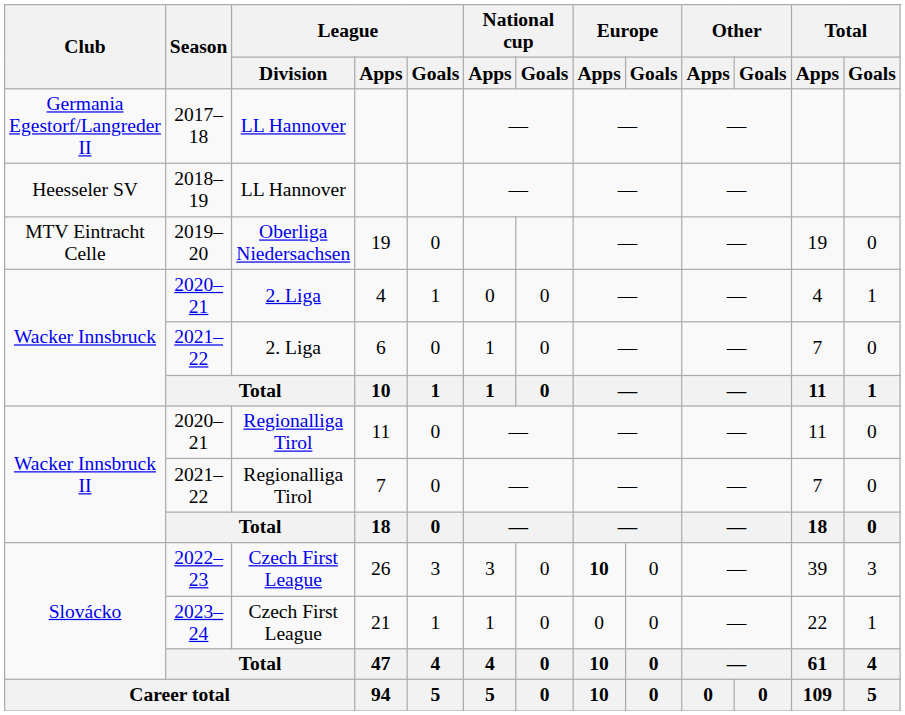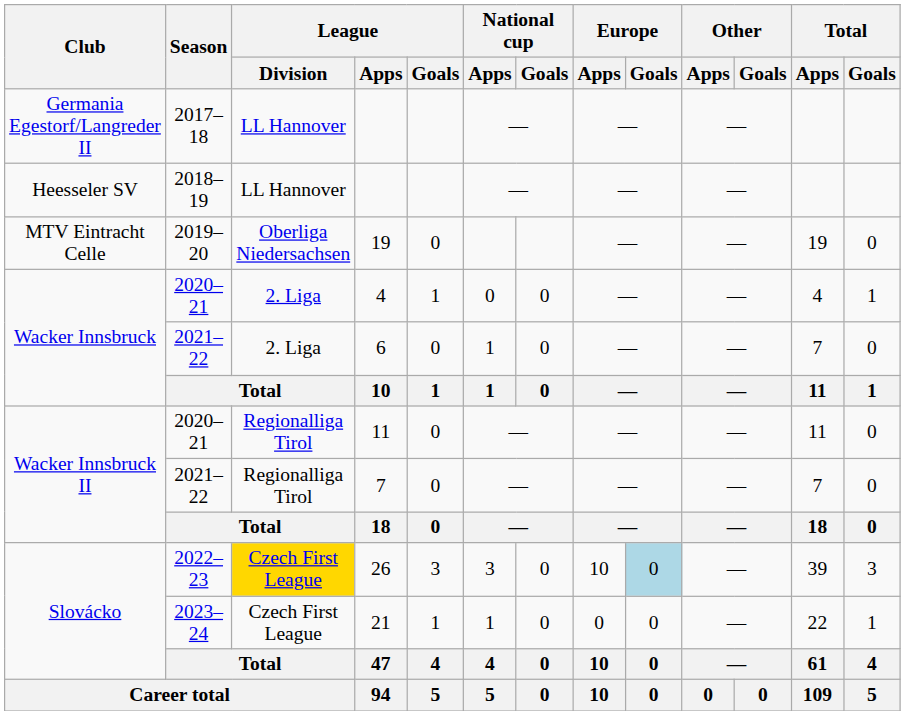(293, 569) no background -> (293, 569) gold background
(599, 569) bold -> (599, 569) normal
(654, 569) no background -> (654, 569) lightblue background
